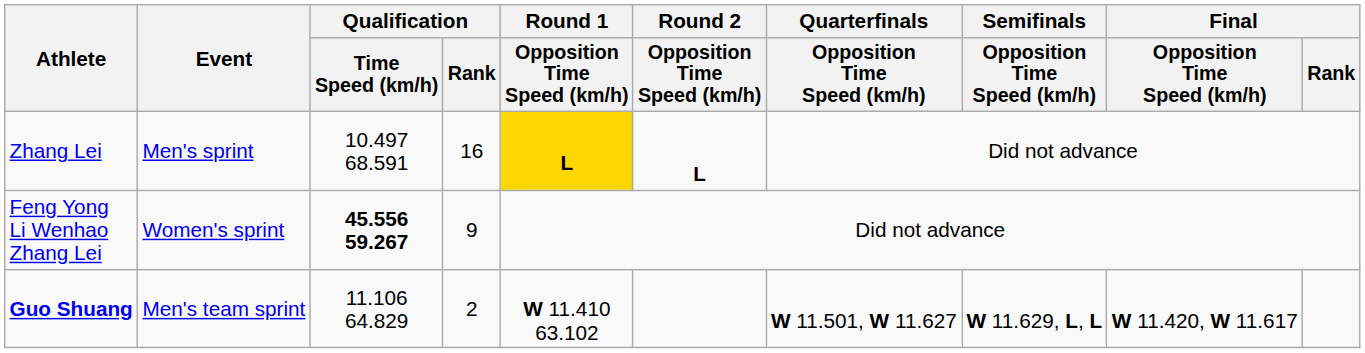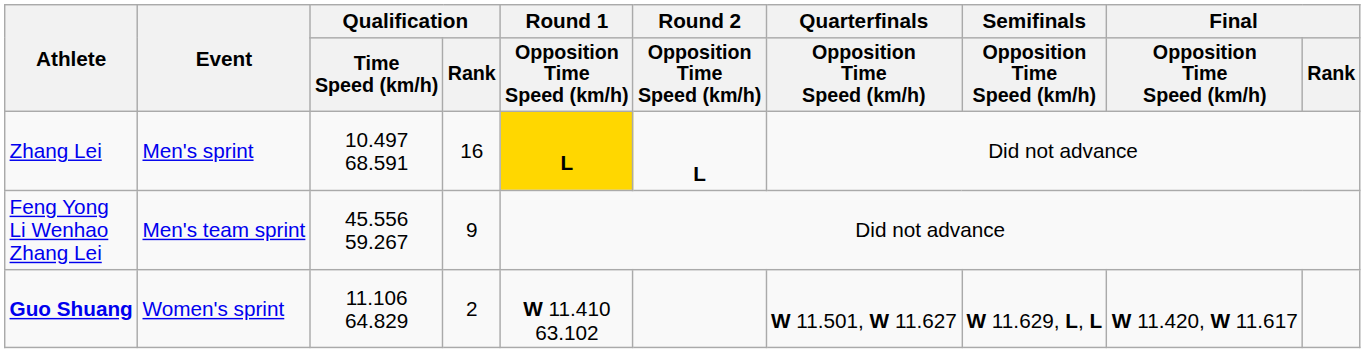(213, 230) Women's sprint -> (224, 230) Men's team sprint
(377, 230) bold -> (377, 230) normal
(224, 309) Men's team sprint -> (213, 309) Women's sprint
